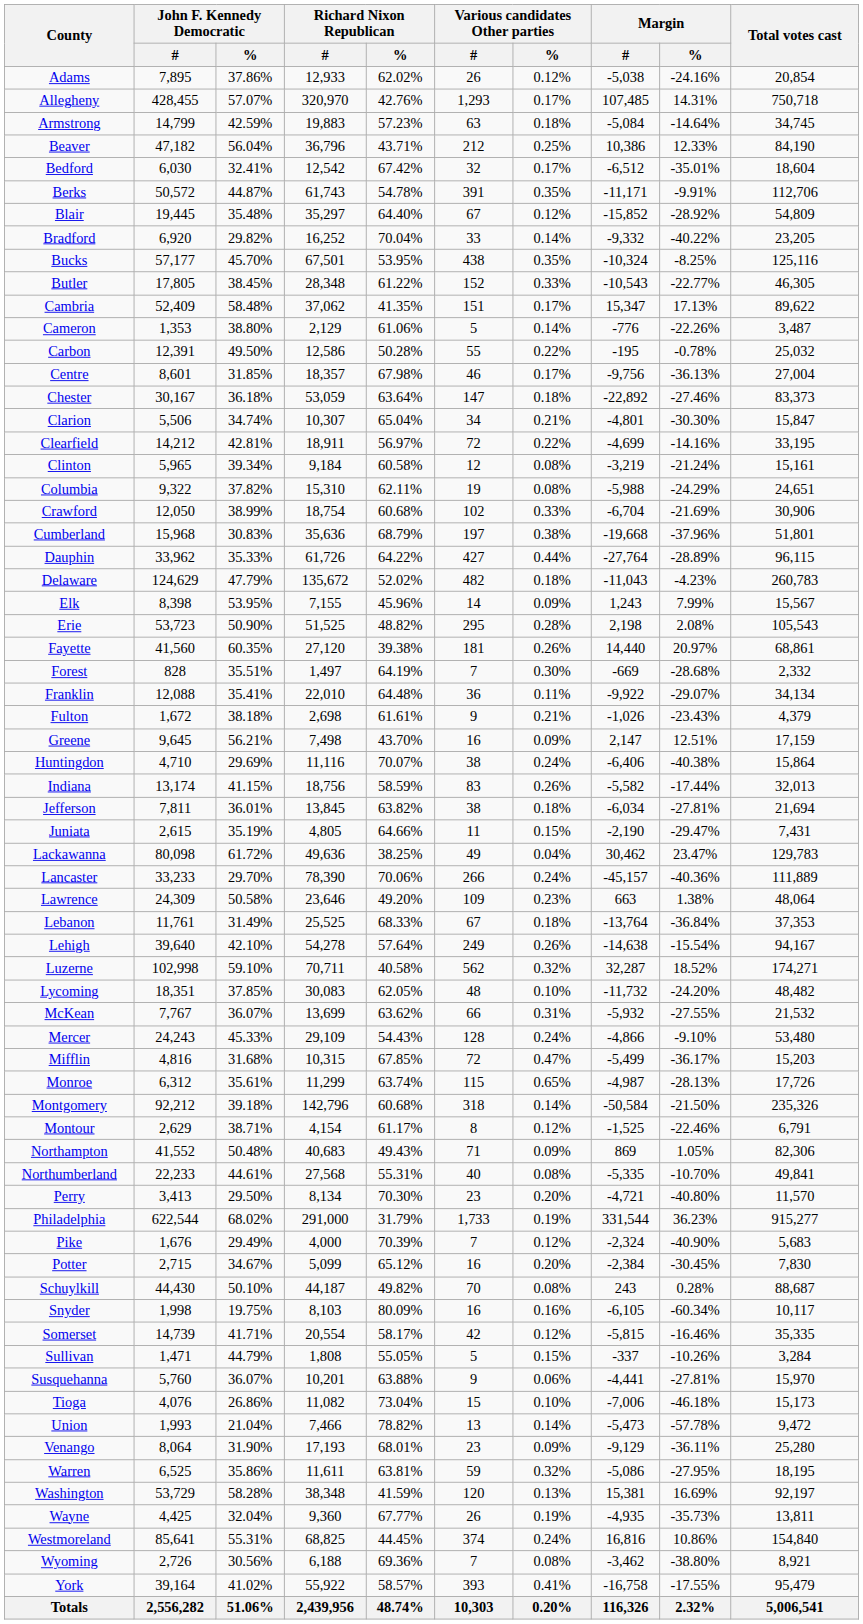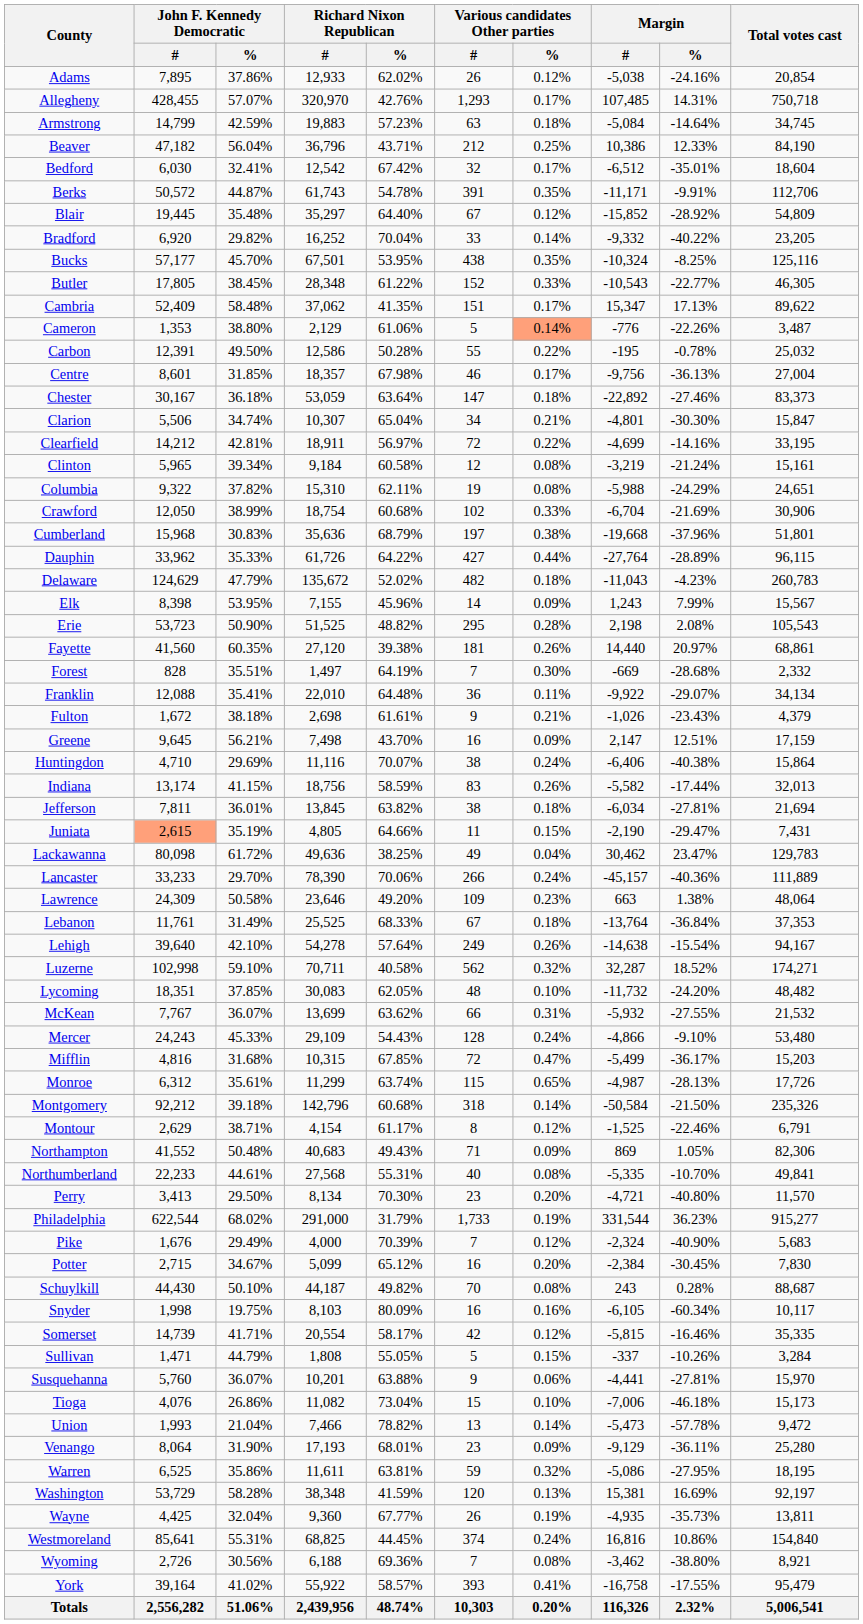(552, 329) no background -> (552, 329) lightsalmon background
(175, 831) no background -> (175, 831) lightsalmon background
